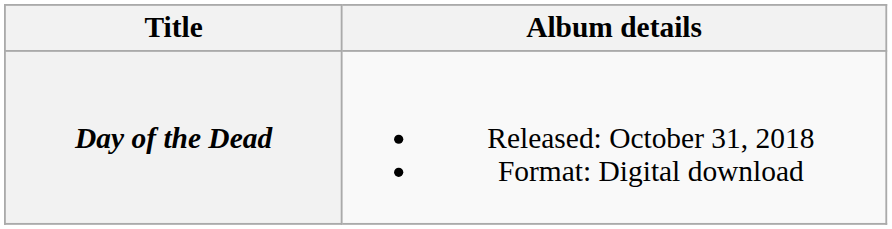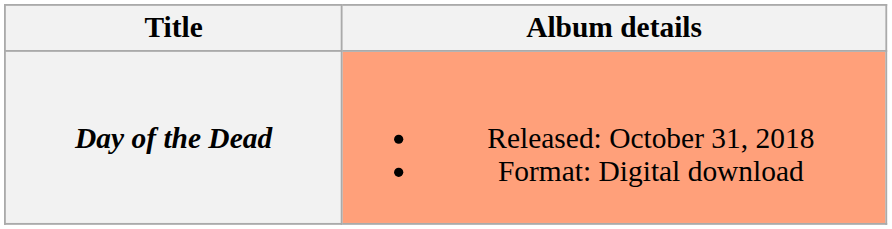(614, 154) no background -> (614, 154) lightsalmon background
